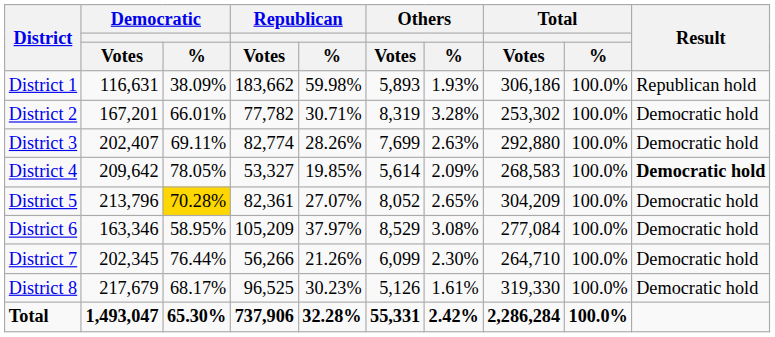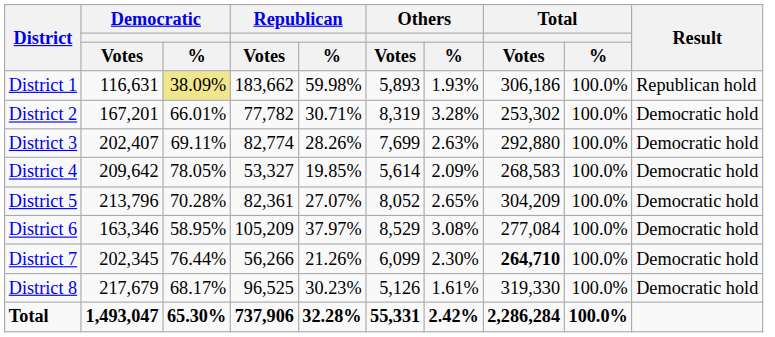(198, 85) no background -> (198, 85) khaki background
(701, 172) bold -> (697, 172) normal
(198, 200) gold background -> (198, 200) no background
(530, 258) normal -> (530, 258) bold
